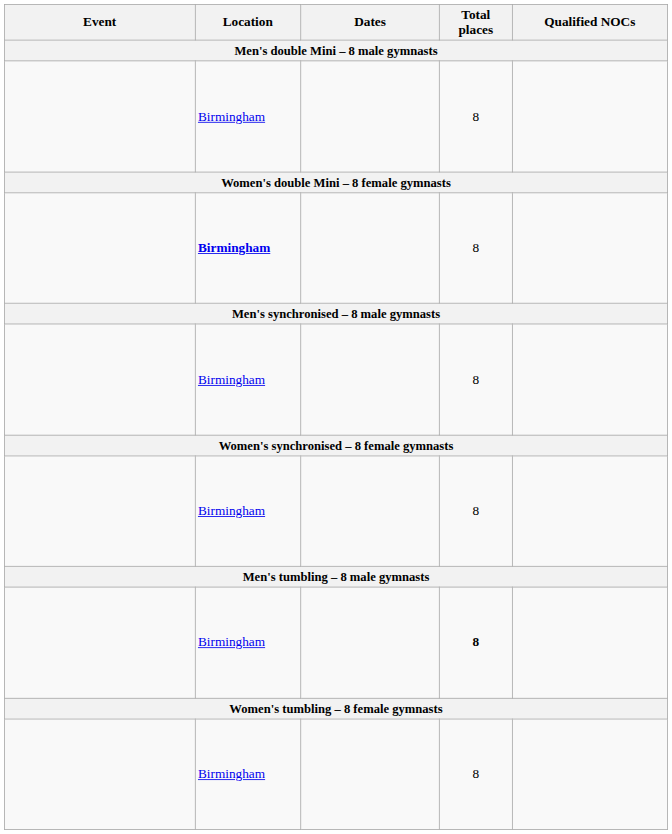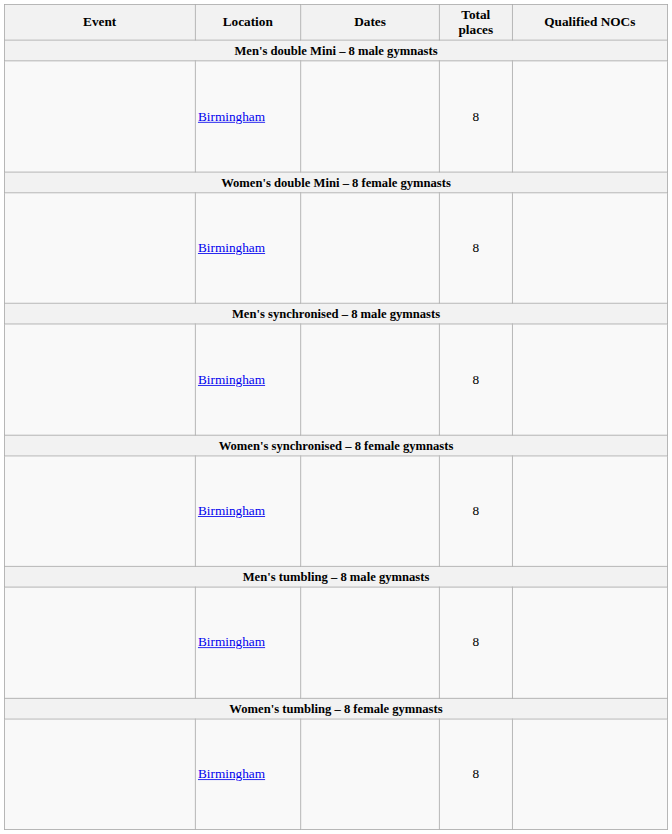(234, 248) bold -> (232, 248) normal
(476, 642) bold -> (476, 642) normal
